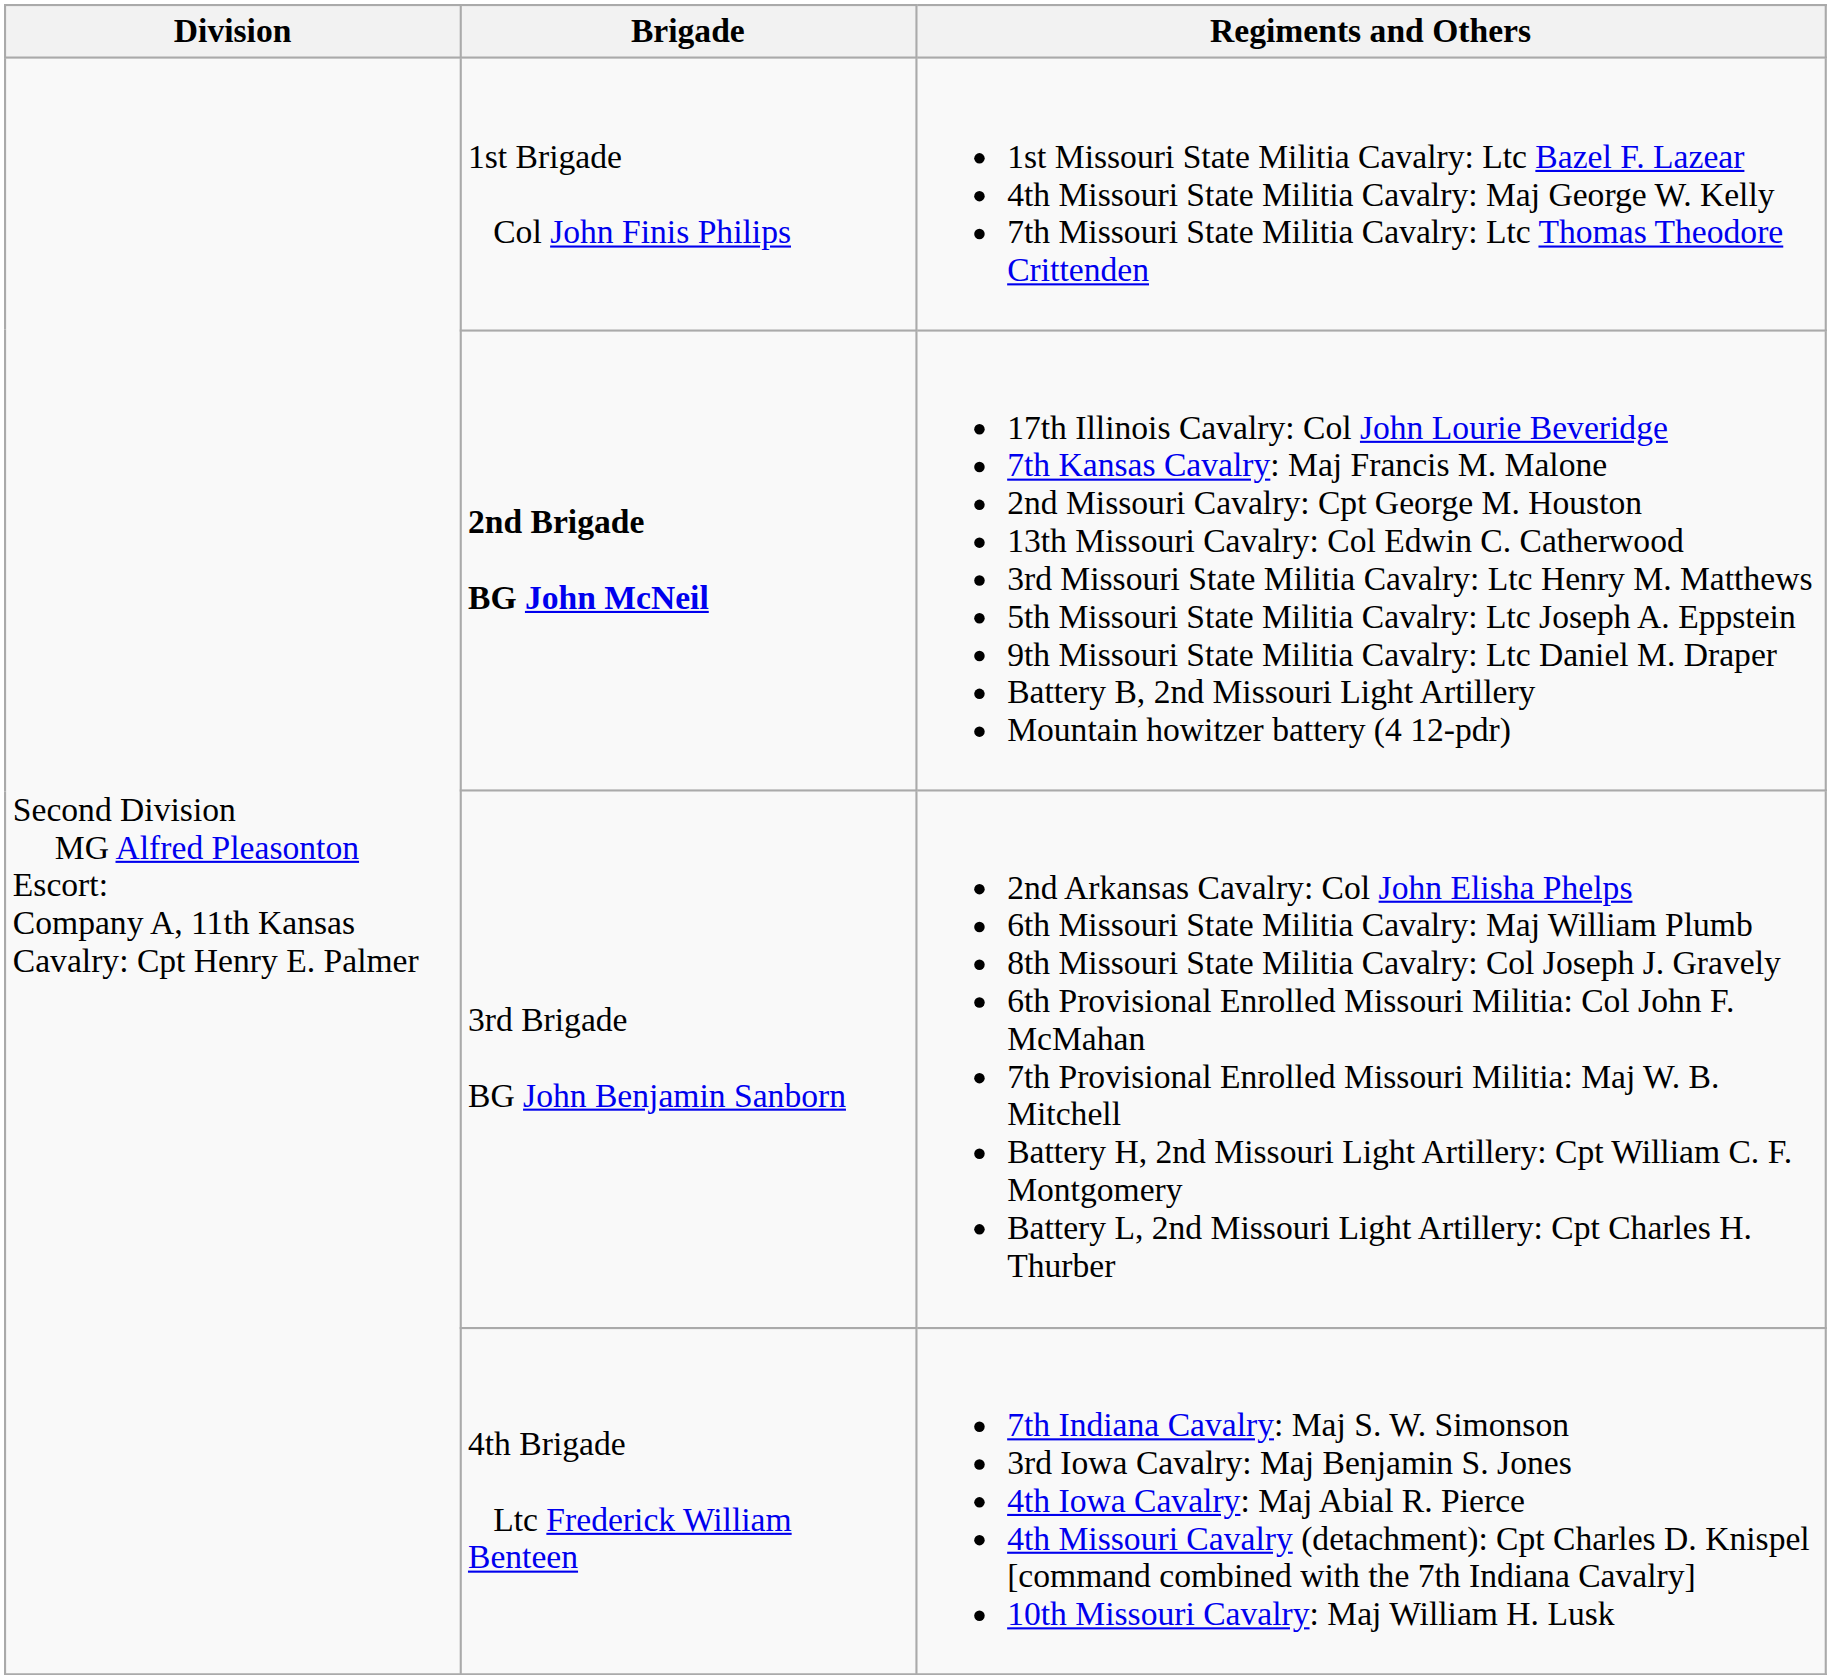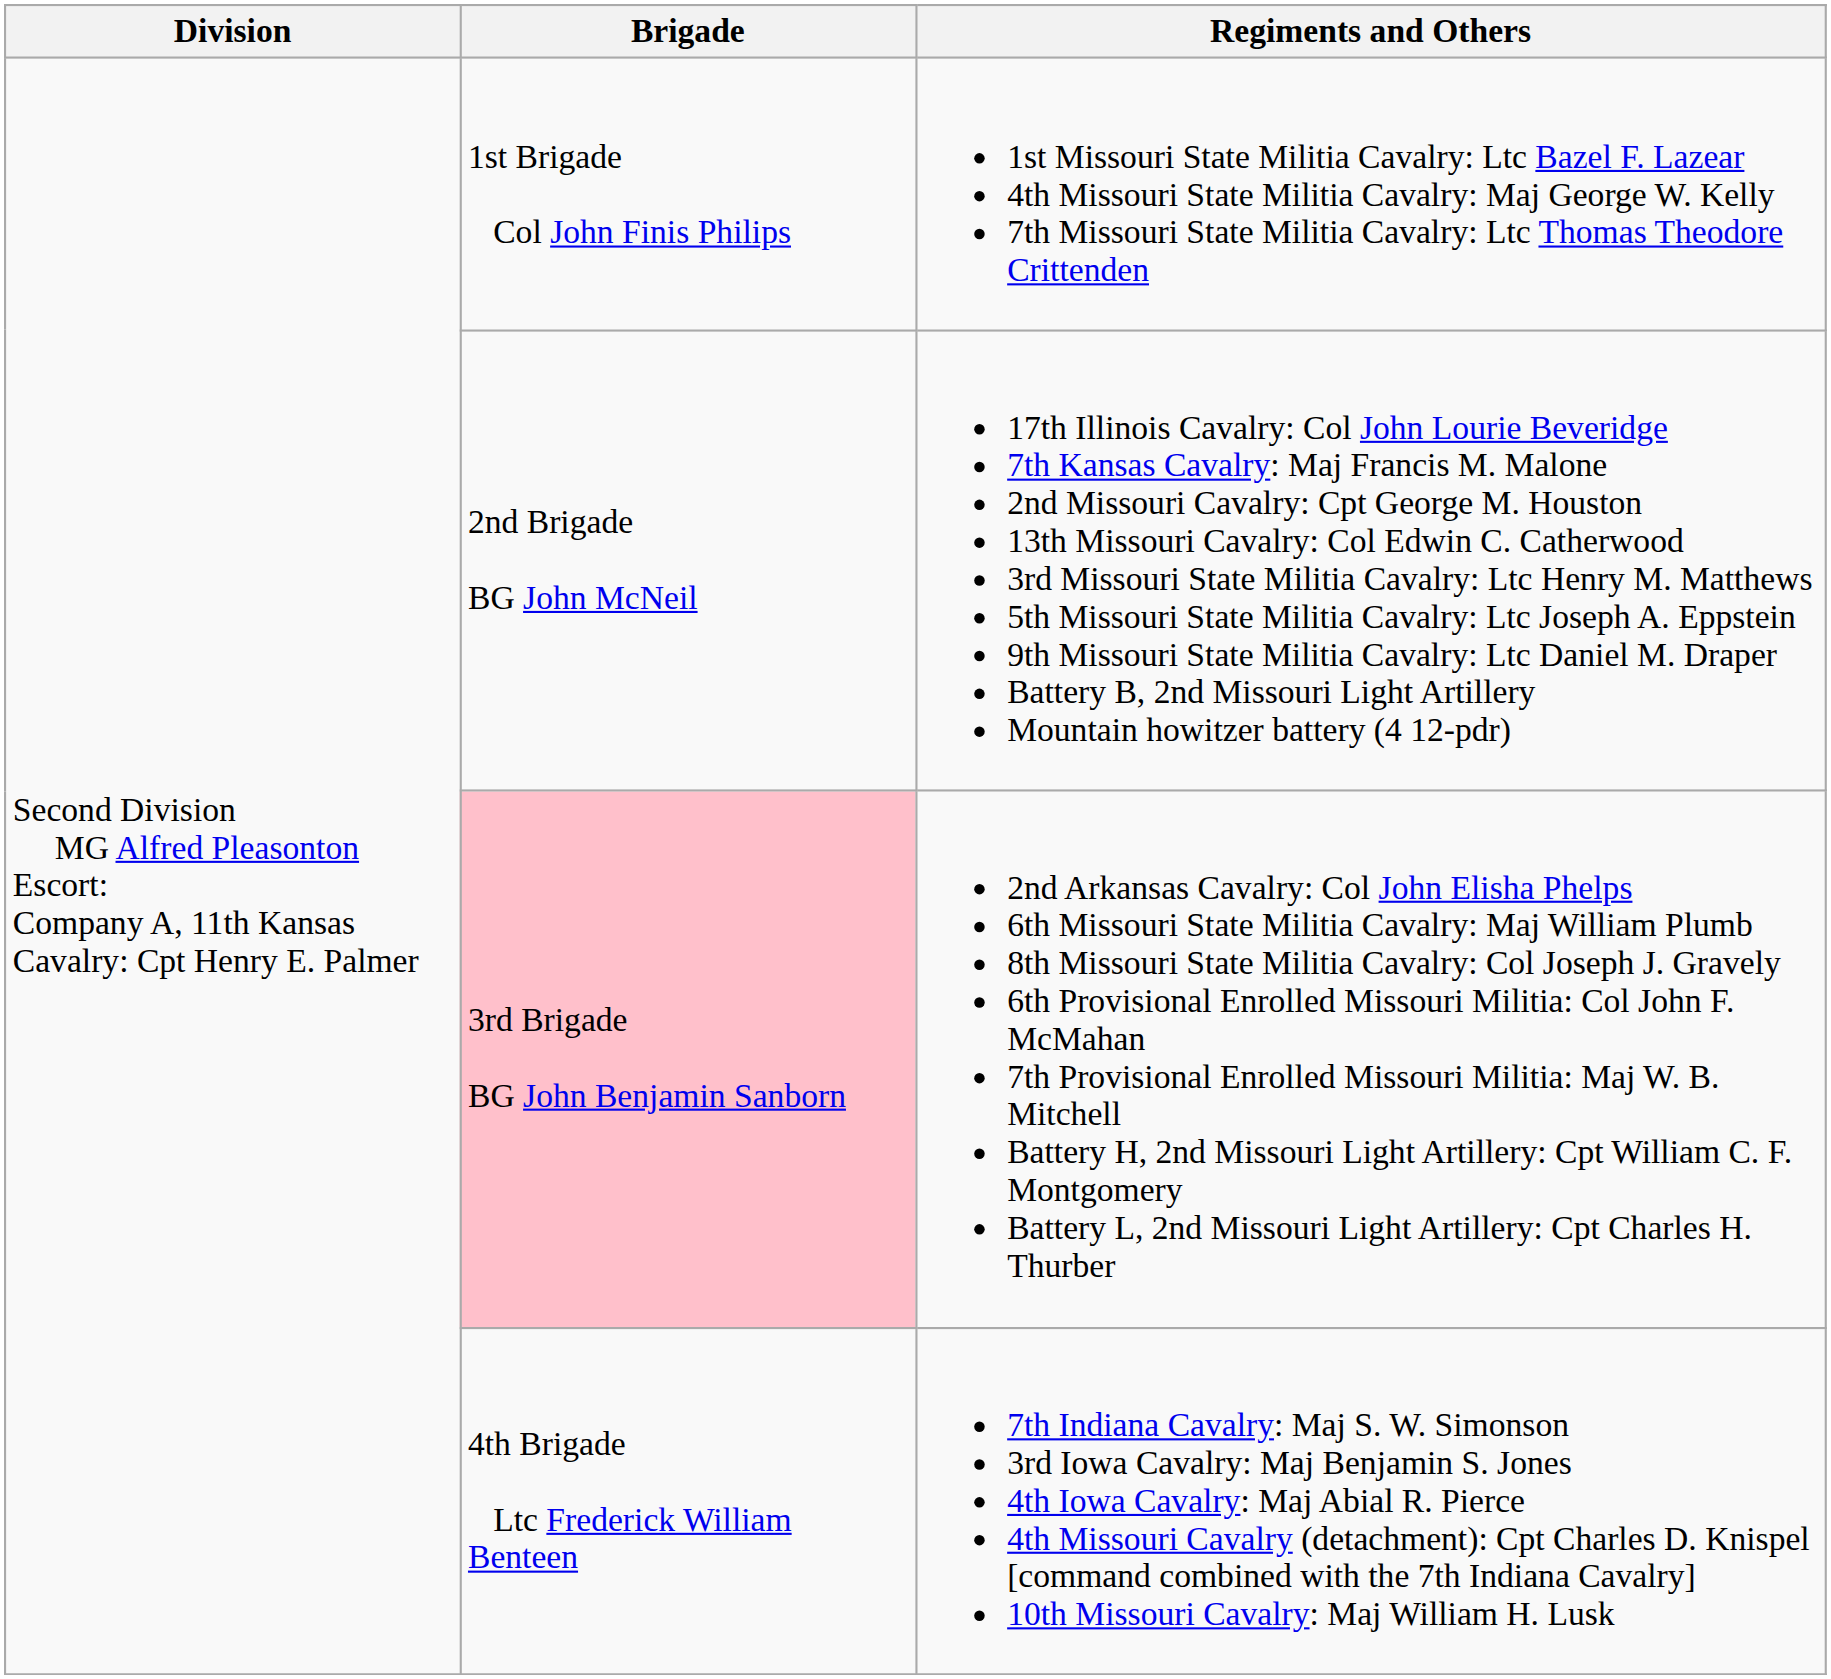(588, 559) bold -> (583, 559) normal
(657, 1058) no background -> (657, 1058) pink background
